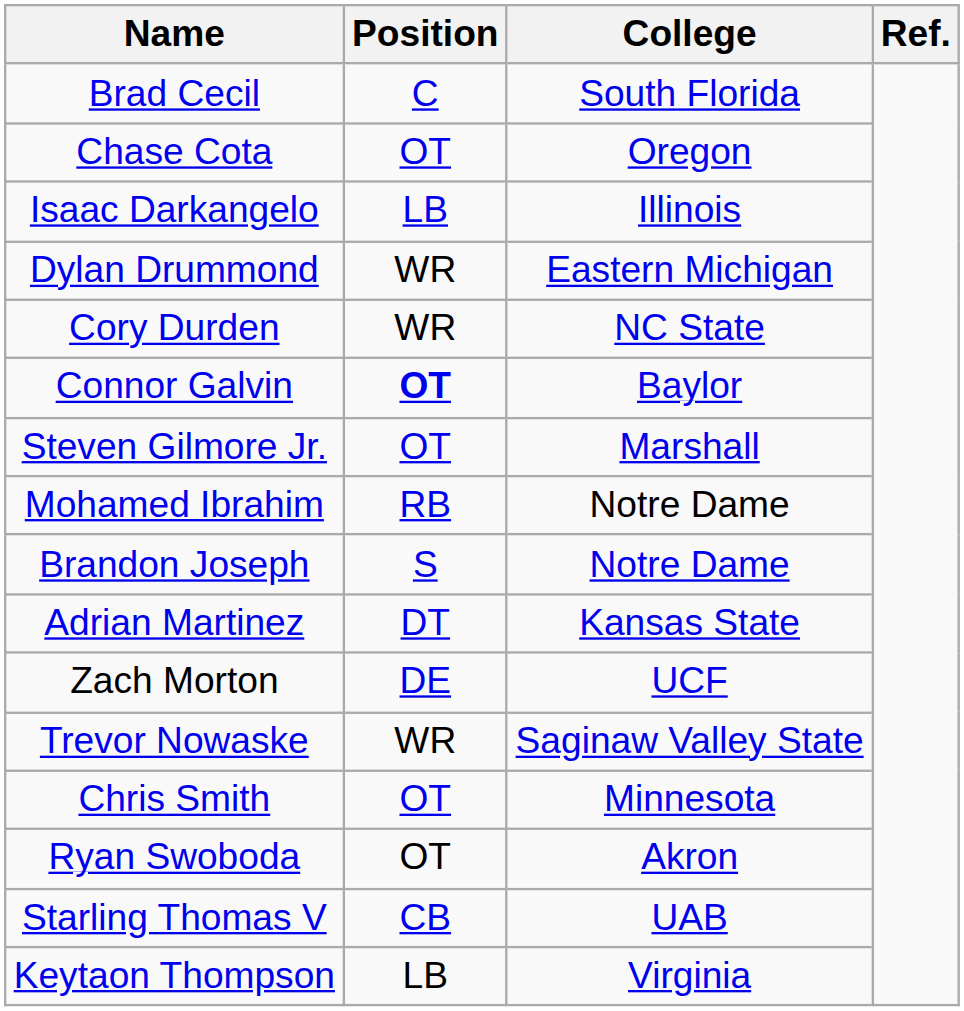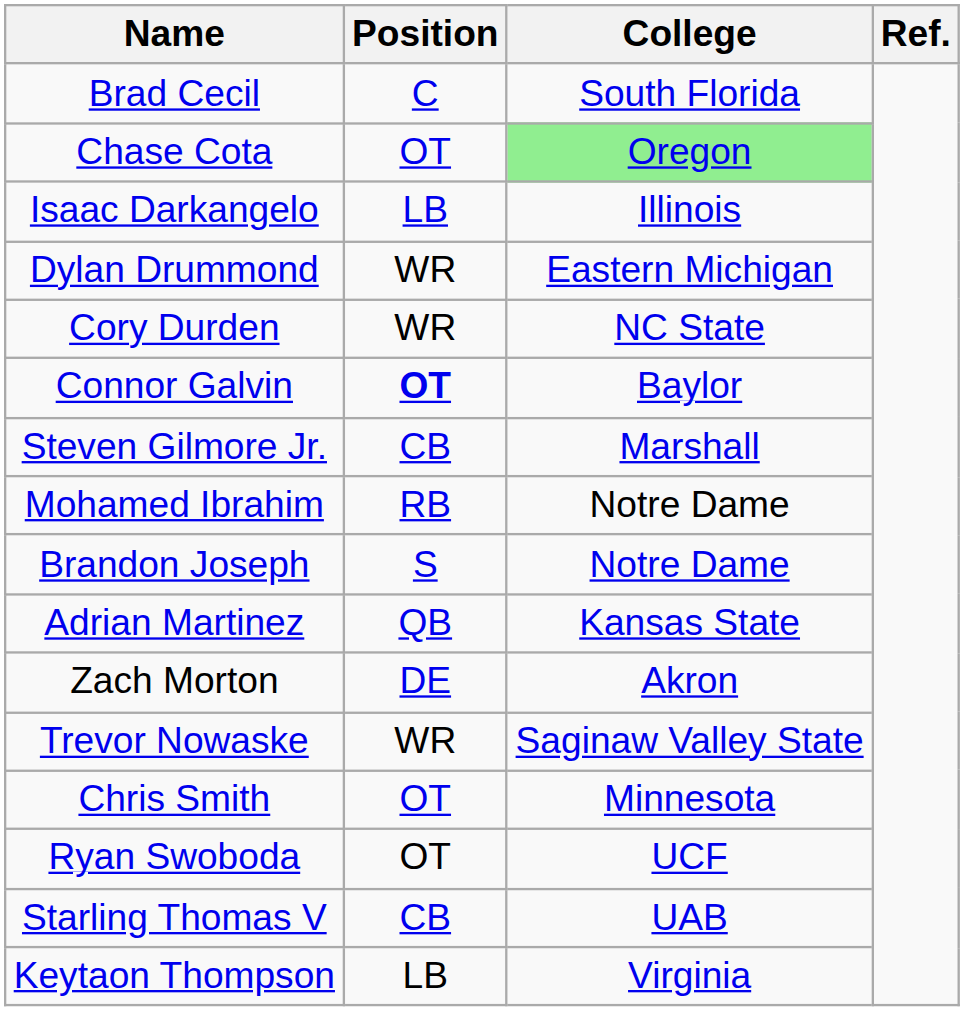(690, 151) no background -> (690, 151) lightgreen background
(425, 446) OT -> (425, 446) CB
(425, 622) DT -> (425, 622) QB
(690, 681) UCF -> (690, 681) Akron
(690, 858) Akron -> (690, 858) UCF
